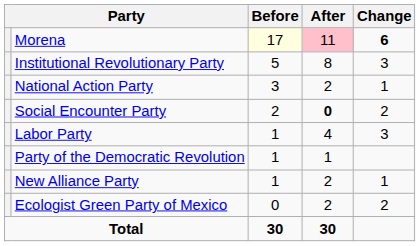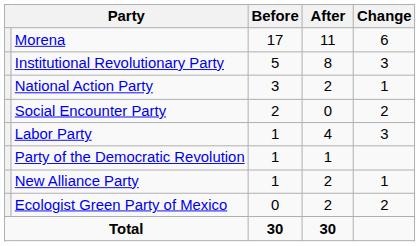(275, 39) lightyellow background -> (275, 39) no background
(328, 39) pink background -> (328, 39) no background
(384, 39) bold -> (384, 39) normal
(328, 110) bold -> (328, 110) normal
